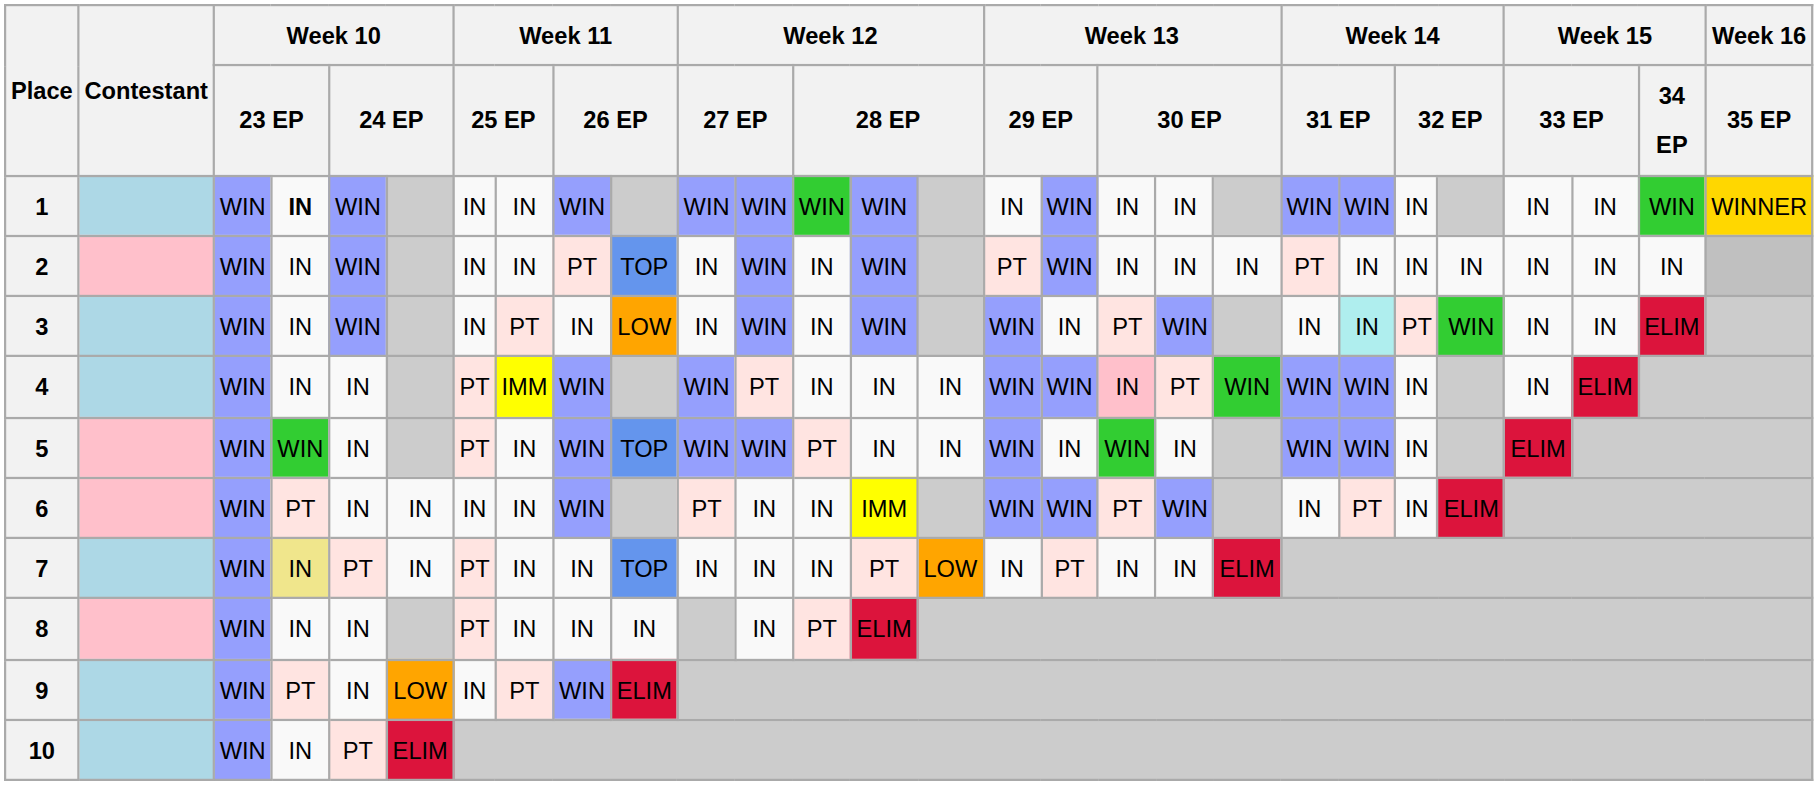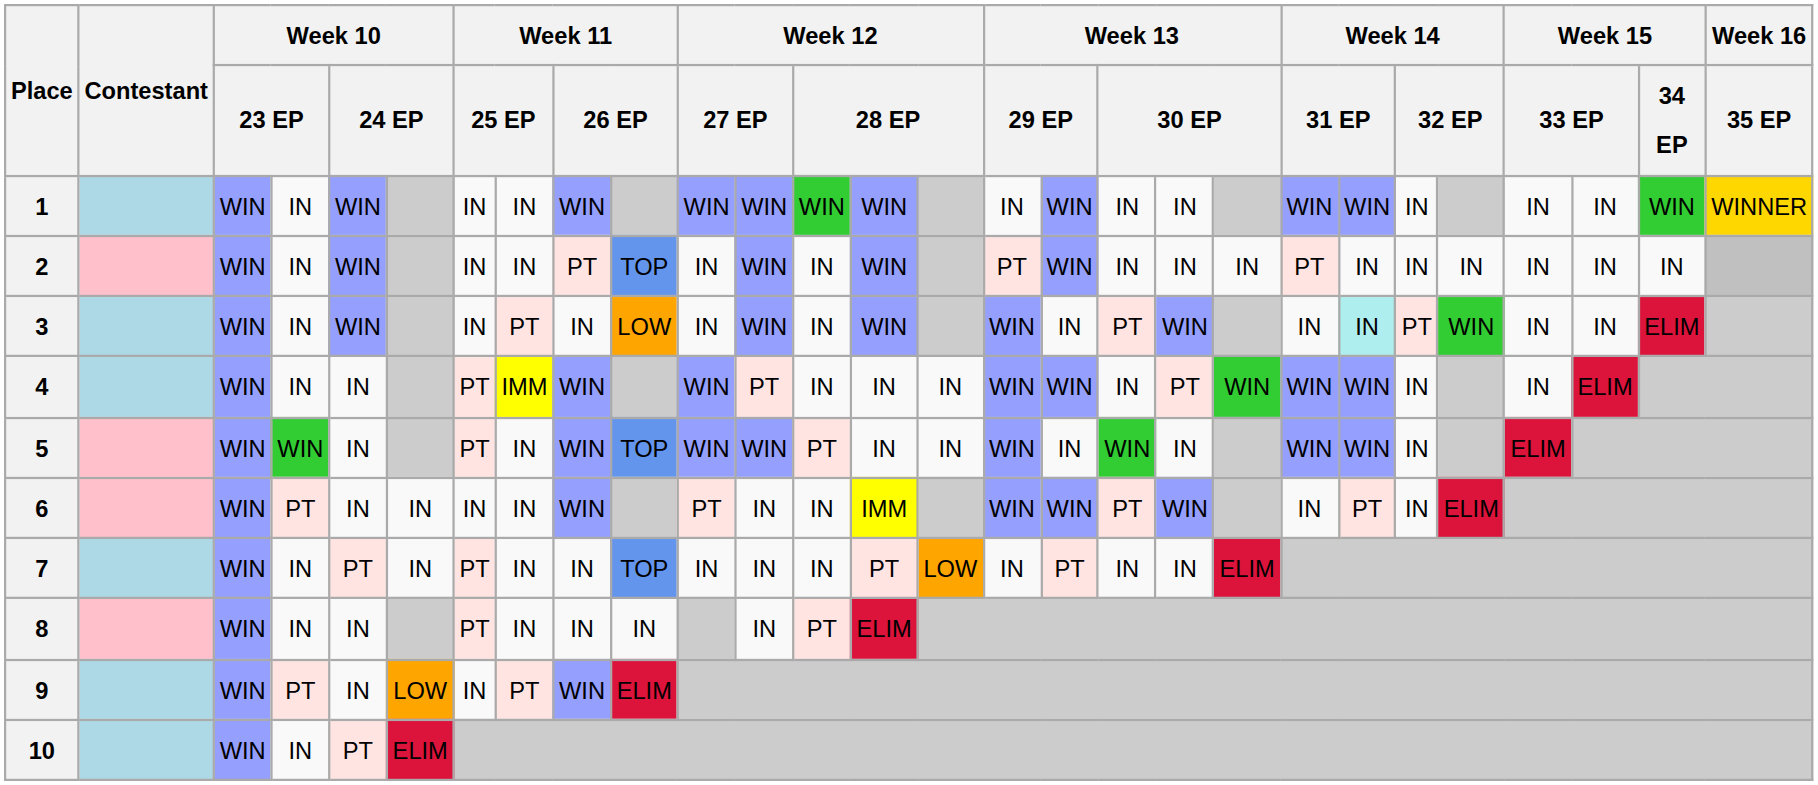(300, 205) bold -> (300, 205) normal
(1127, 386) pink background -> (1127, 386) no background
(300, 568) khaki background -> (300, 568) no background
